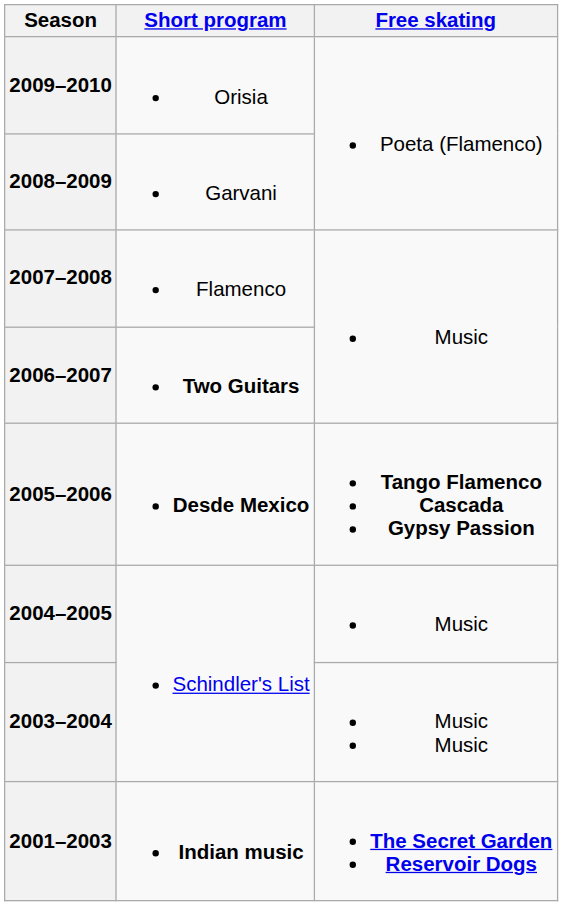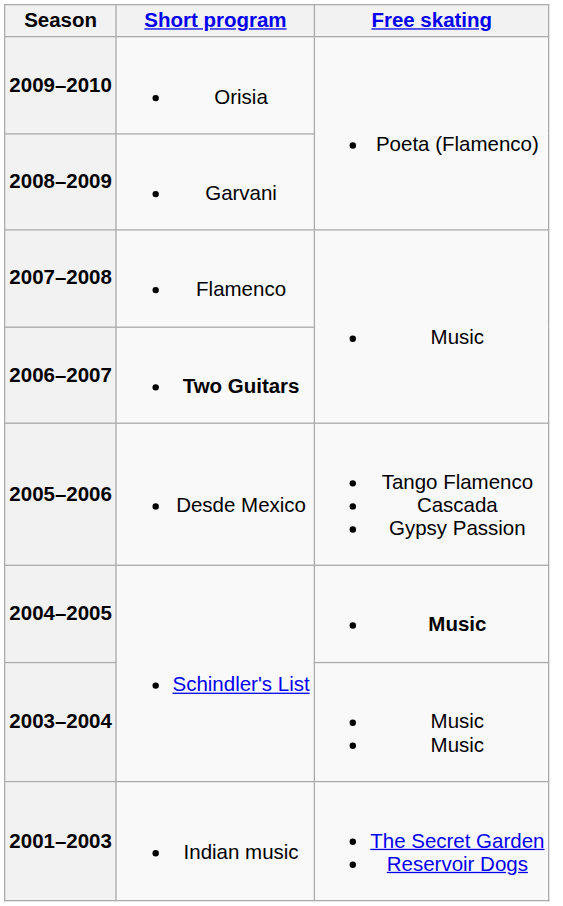(215, 506) bold -> (215, 506) normal
(436, 506) bold -> (432, 506) normal
(436, 625) normal -> (432, 625) bold
(215, 853) bold -> (215, 853) normal
(436, 853) bold -> (432, 853) normal
